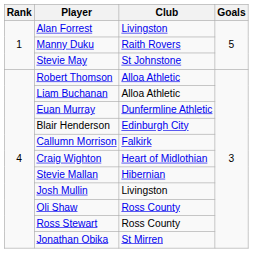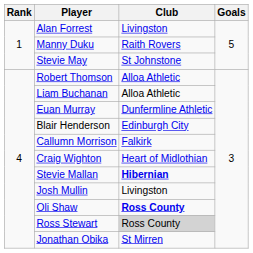(143, 175) normal -> (145, 175) bold
(151, 207) normal -> (153, 207) bold
(151, 223) no background -> (151, 223) lightgrey background
